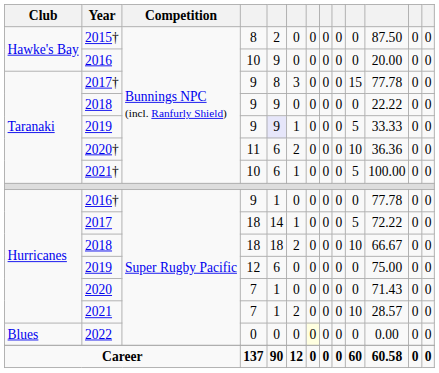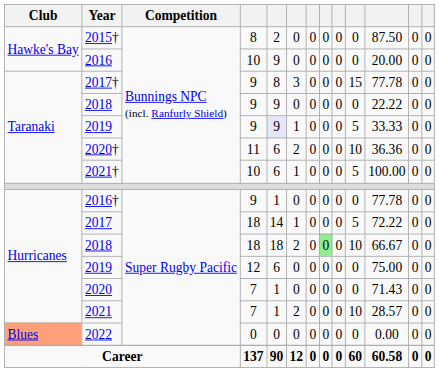(326, 245) no background -> (326, 245) lightgreen background
(23, 334) no background -> (23, 334) lightsalmon background
(313, 334) lightyellow background -> (313, 334) no background
